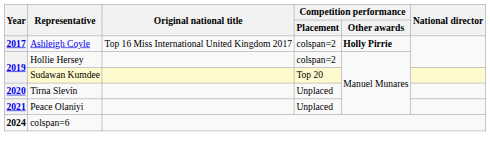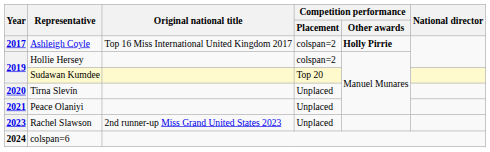+ row: (61, 123)
